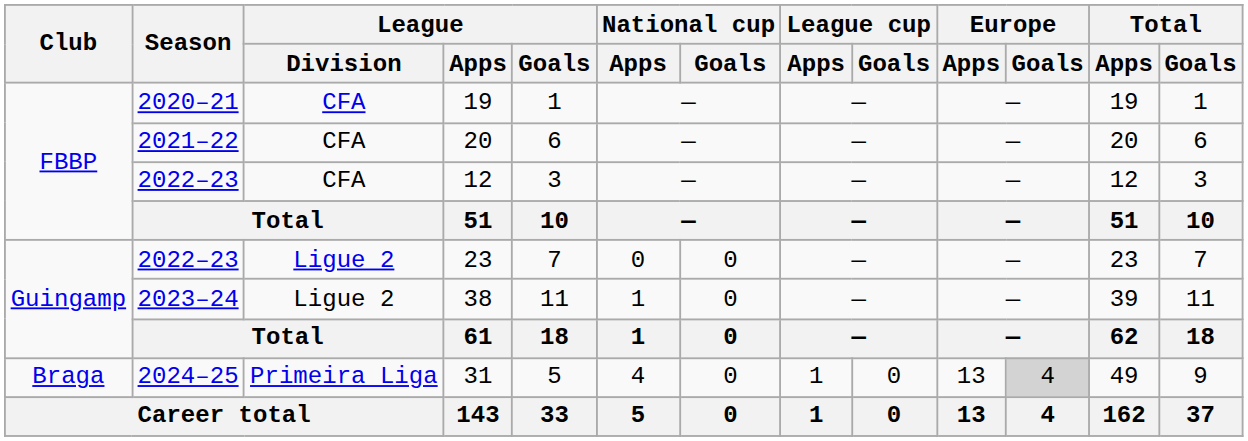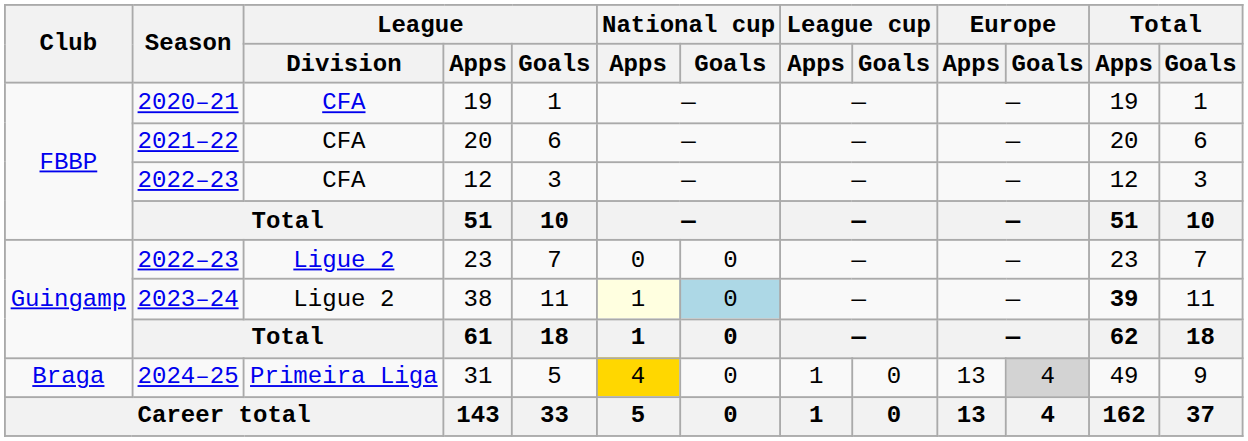(638, 299) no background -> (638, 299) lightyellow background
(730, 299) no background -> (730, 299) lightblue background
(1124, 299) normal -> (1124, 299) bold
(638, 377) no background -> (638, 377) gold background
